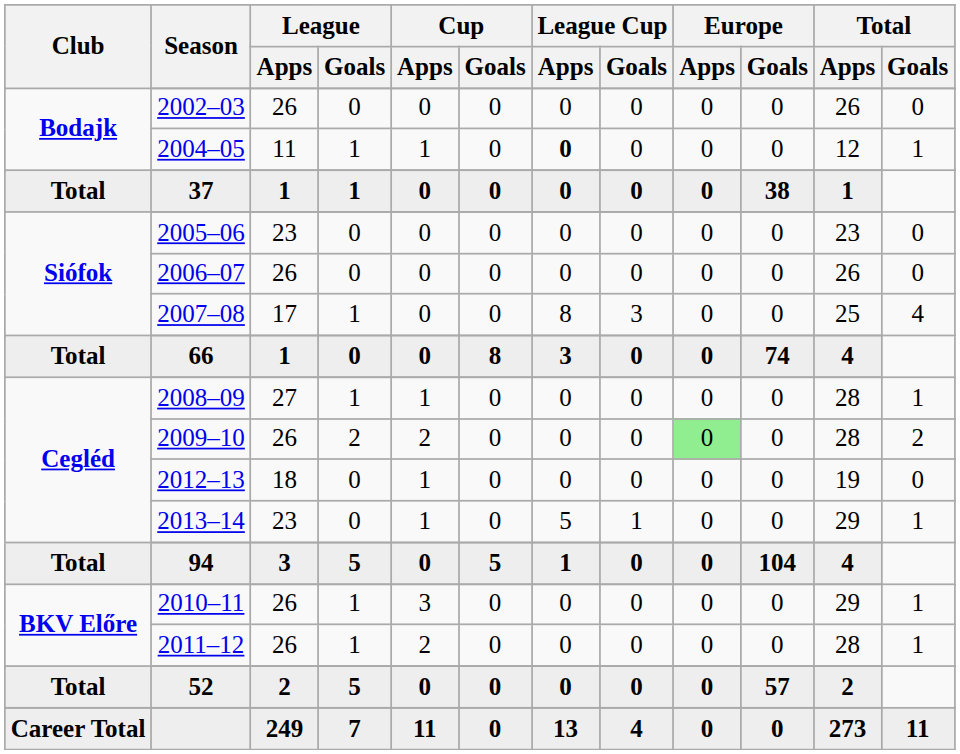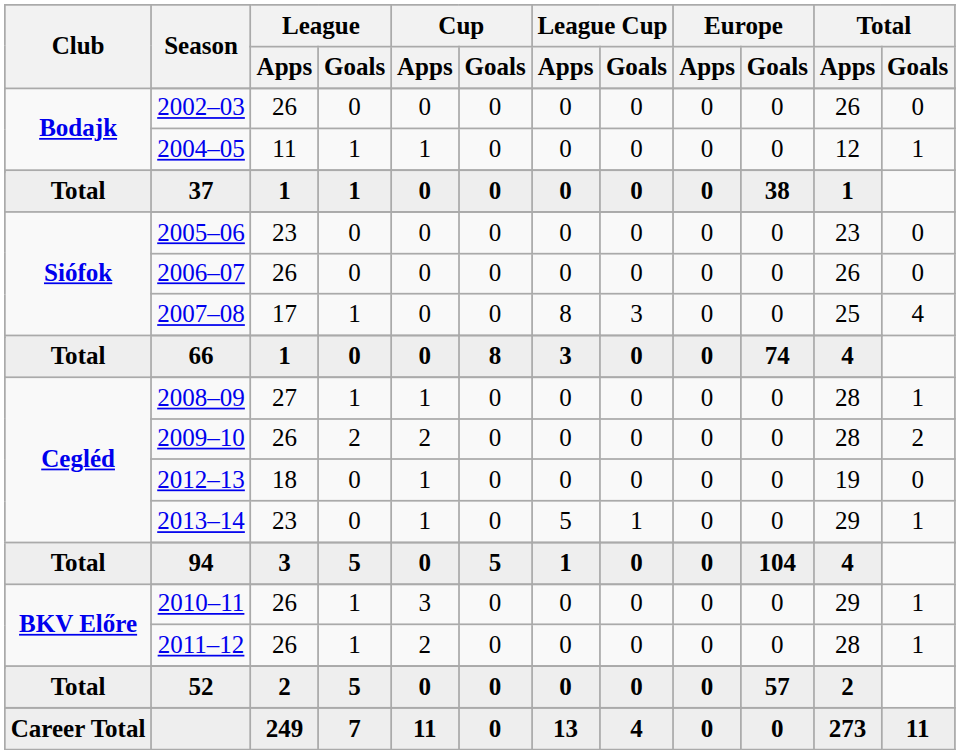(566, 149) bold -> (566, 149) normal
(707, 438) lightgreen background -> (707, 438) no background
